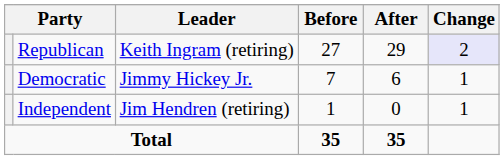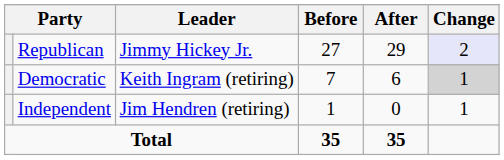(207, 49) Keith Ingram (retiring) -> (186, 49) Jimmy Hickey Jr.
(186, 79) Jimmy Hickey Jr. -> (207, 79) Keith Ingram (retiring)
(464, 79) no background -> (464, 79) lightgrey background
